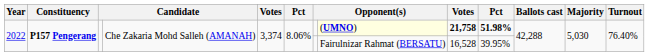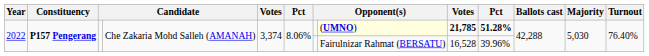(463, 28) 21,758 -> (463, 28) 21,785
(496, 28) 51.98% -> (496, 28) 51.28%
(495, 43) 39.95% -> (495, 43) 39.96%
